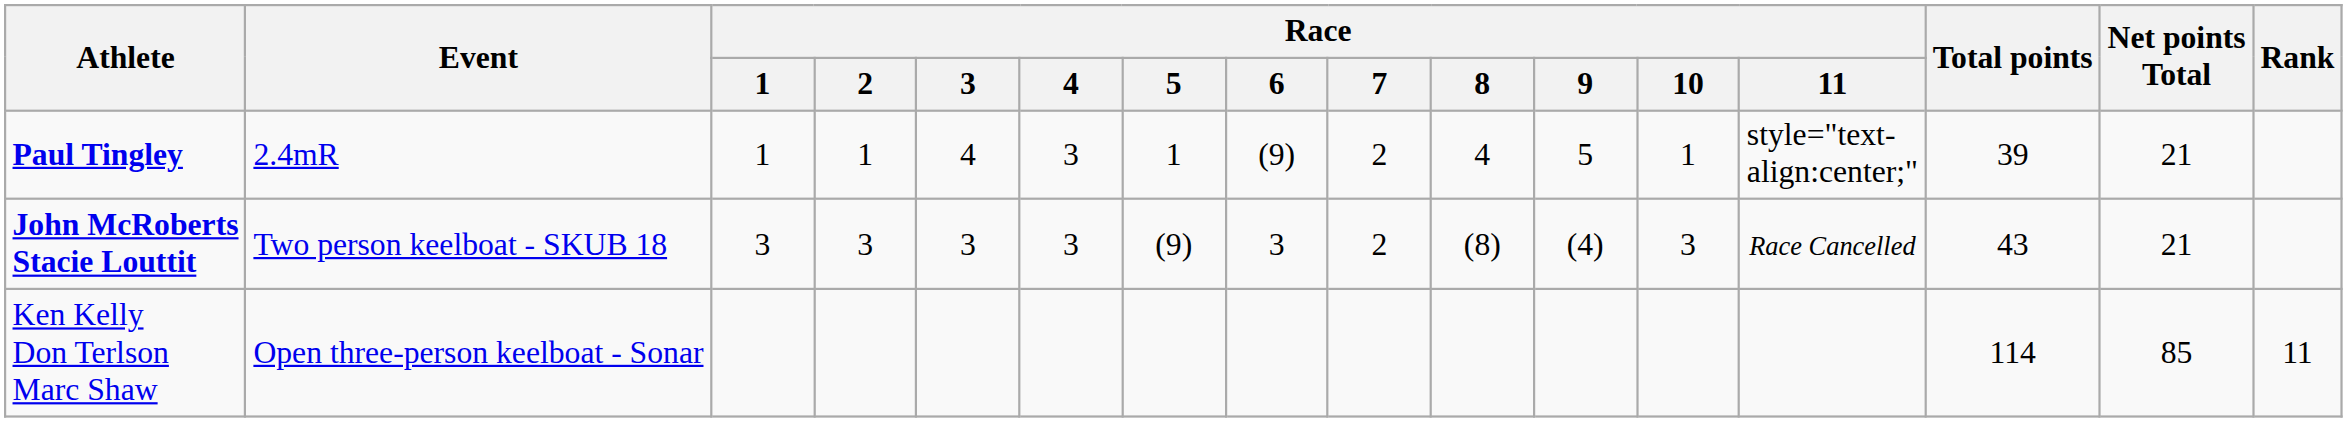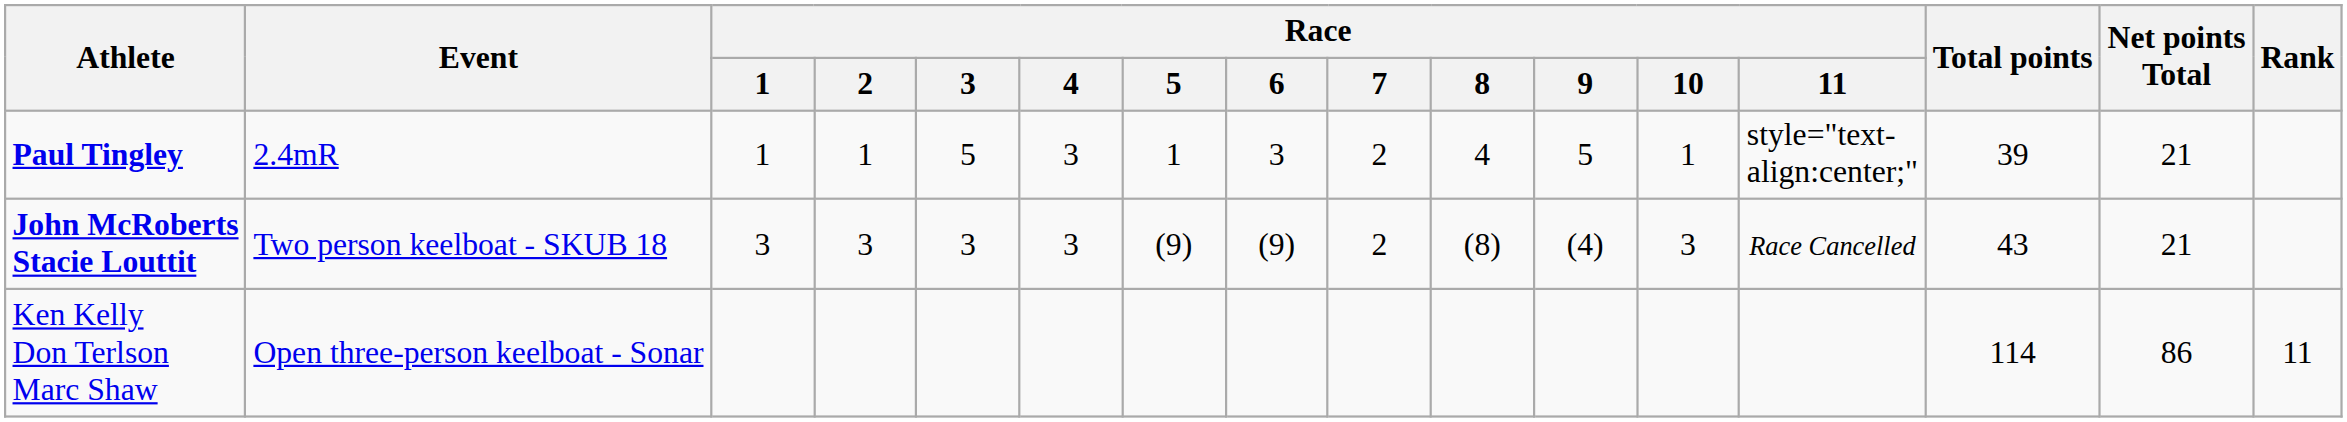(968, 154) 4 -> (968, 154) 5
(1277, 154) (9) -> (1277, 154) 3
(1277, 243) 3 -> (1277, 243) (9)
(2177, 352) 85 -> (2177, 352) 86
